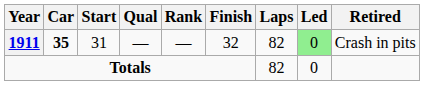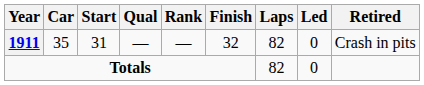(61, 42) bold -> (61, 42) normal
(314, 42) lightgreen background -> (314, 42) no background
